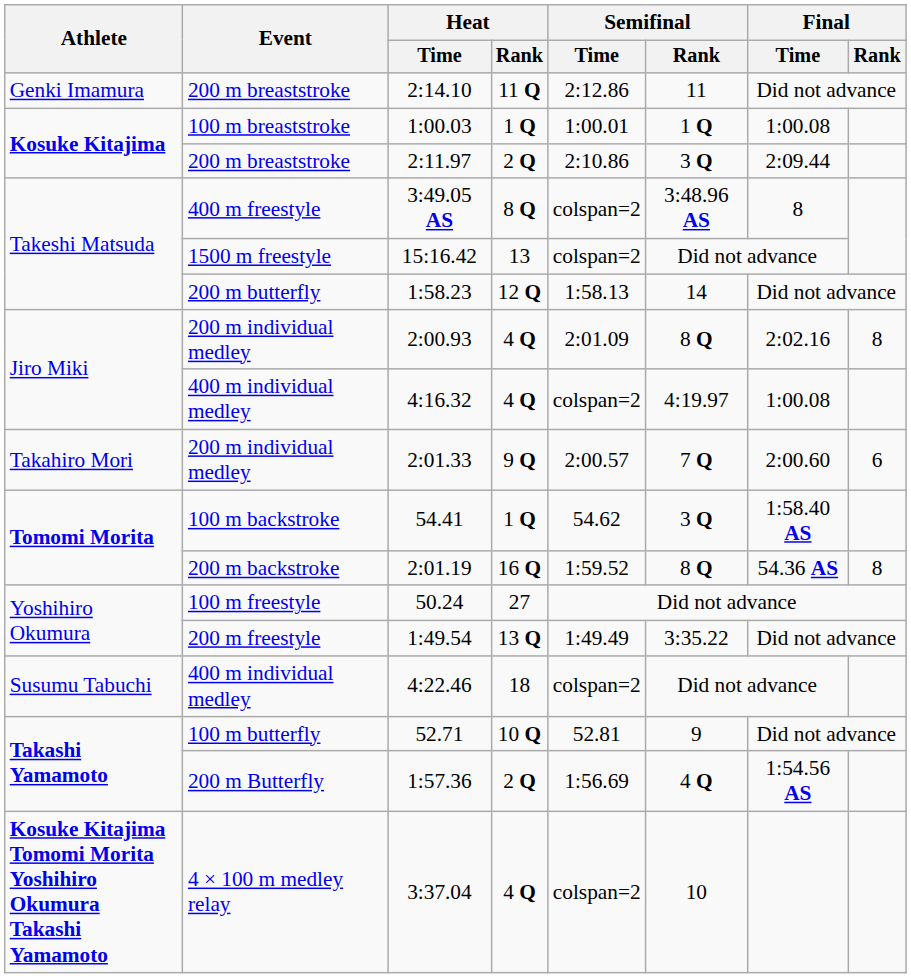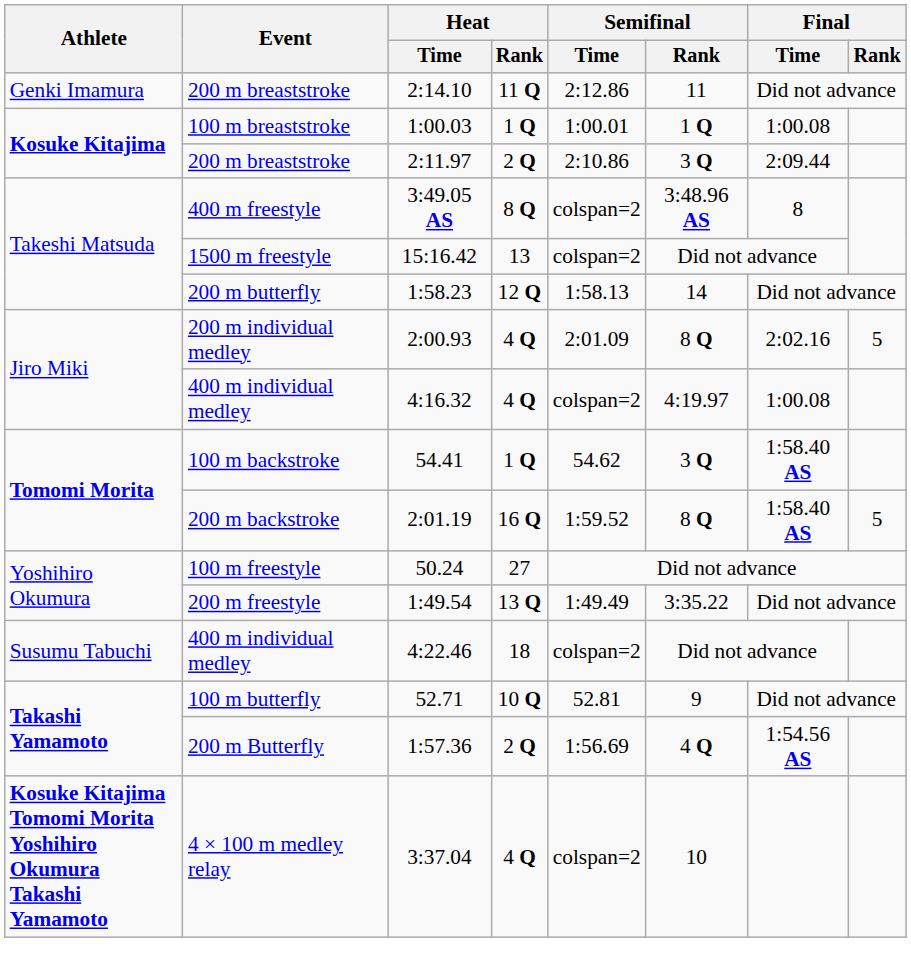(877, 339) 8 -> (877, 339) 5
- row: (439, 460)
(798, 568) 54.36 AS -> (798, 520) 1:58.40 AS
(877, 568) 8 -> (877, 520) 5
